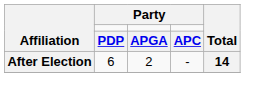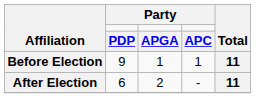+ row: (55, 61)
(222, 61) 14 -> (233, 82) 11
